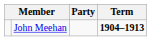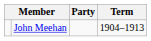(122, 28) bold -> (122, 28) normal
